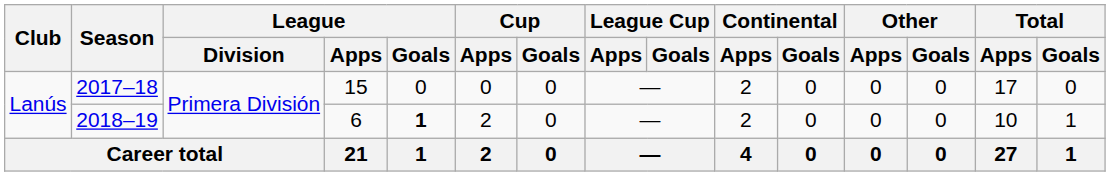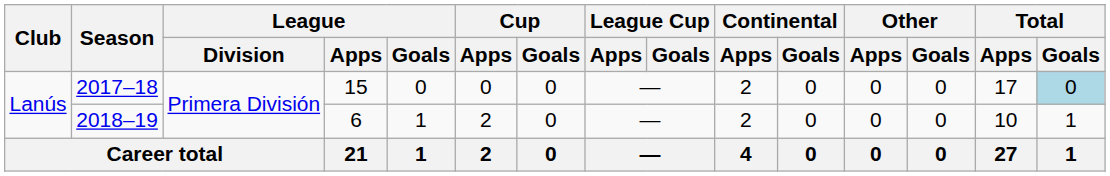(1071, 87) no background -> (1071, 87) lightblue background
(421, 120) bold -> (421, 120) normal
